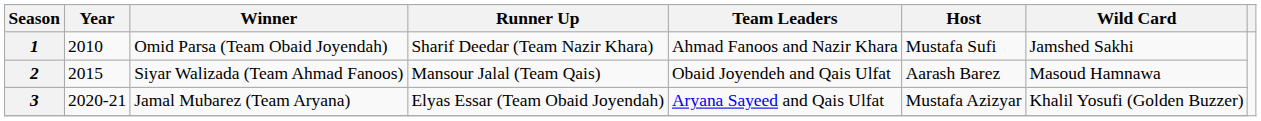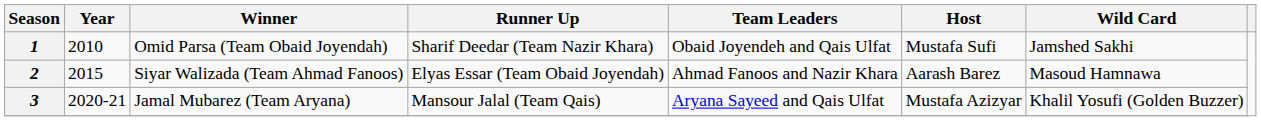(785, 45) Ahmad Fanoos and Nazir Khara -> (781, 45) Obaid Joyendeh and Qais Ulfat
(506, 73) Mansour Jalal (Team Qais) -> (538, 73) Elyas Essar (Team Obaid Joyendah)
(781, 73) Obaid Joyendeh and Qais Ulfat -> (785, 73) Ahmad Fanoos and Nazir Khara
(538, 101) Elyas Essar (Team Obaid Joyendah) -> (506, 101) Mansour Jalal (Team Qais)
